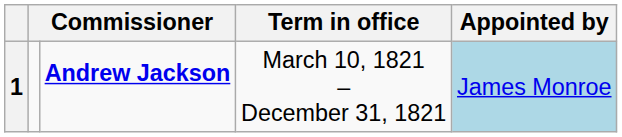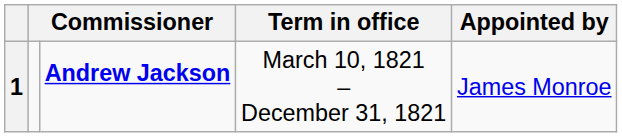(534, 86) lightblue background -> (534, 86) no background
